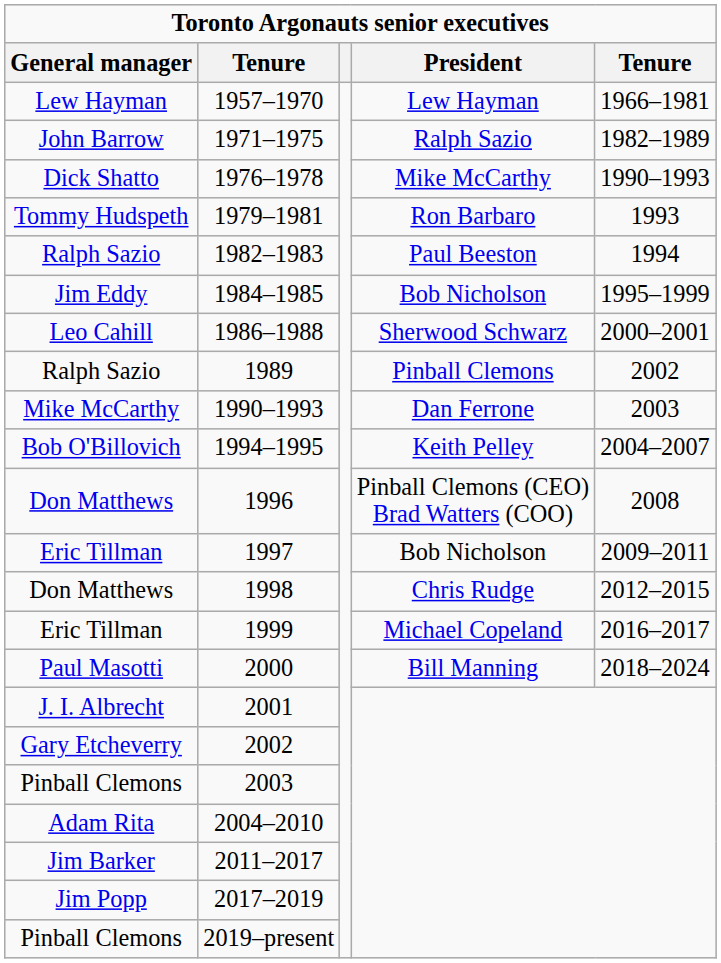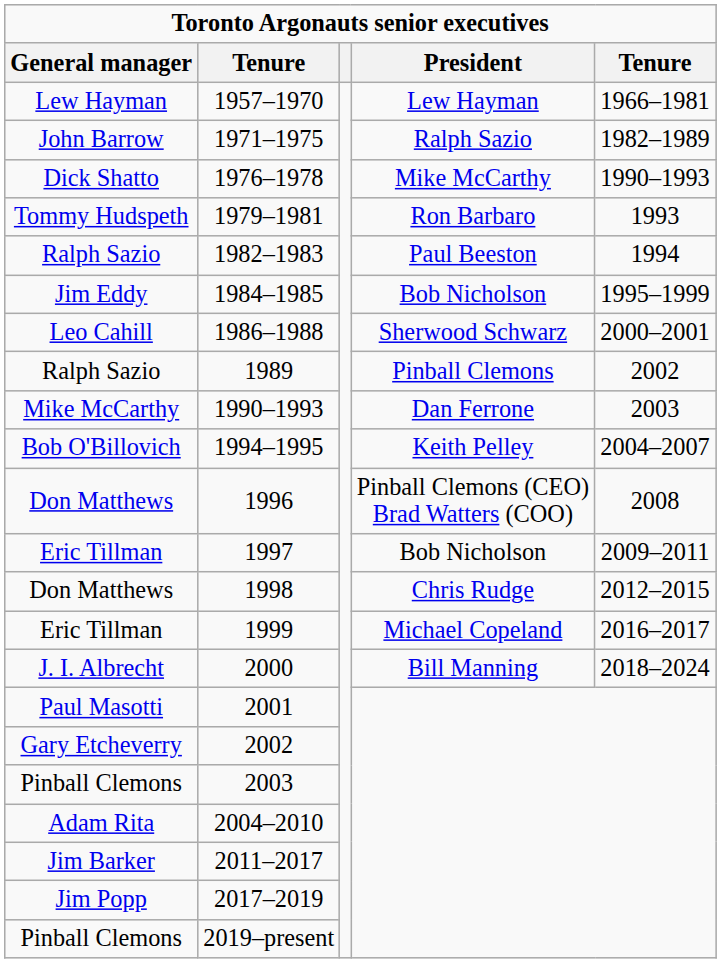(101, 668) Paul Masotti -> (101, 668) J. I. Albrecht
(101, 706) J. I. Albrecht -> (101, 706) Paul Masotti
